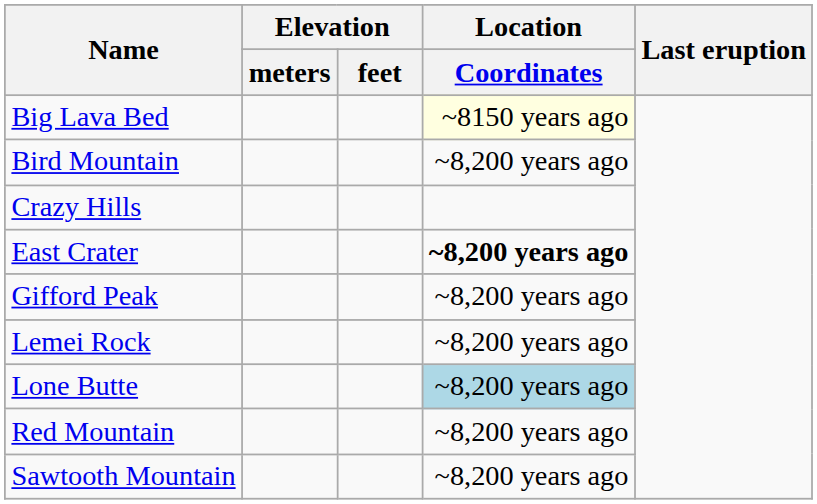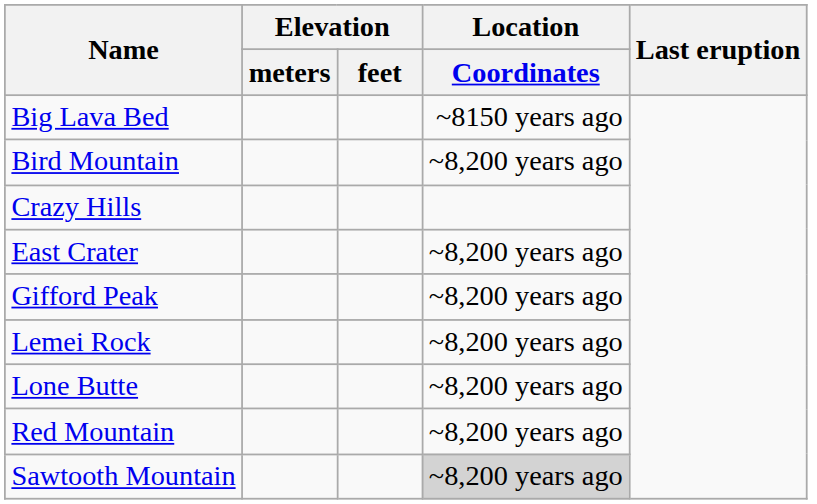(535, 116) lightyellow background -> (529, 116) no background
(529, 251) bold -> (526, 251) normal
(532, 386) lightblue background -> (526, 386) no background
(532, 476) no background -> (526, 476) lightgrey background
